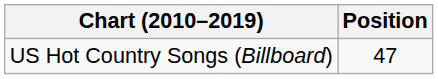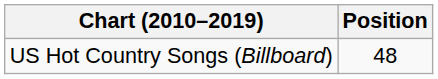(385, 55) 47 -> (385, 55) 48
